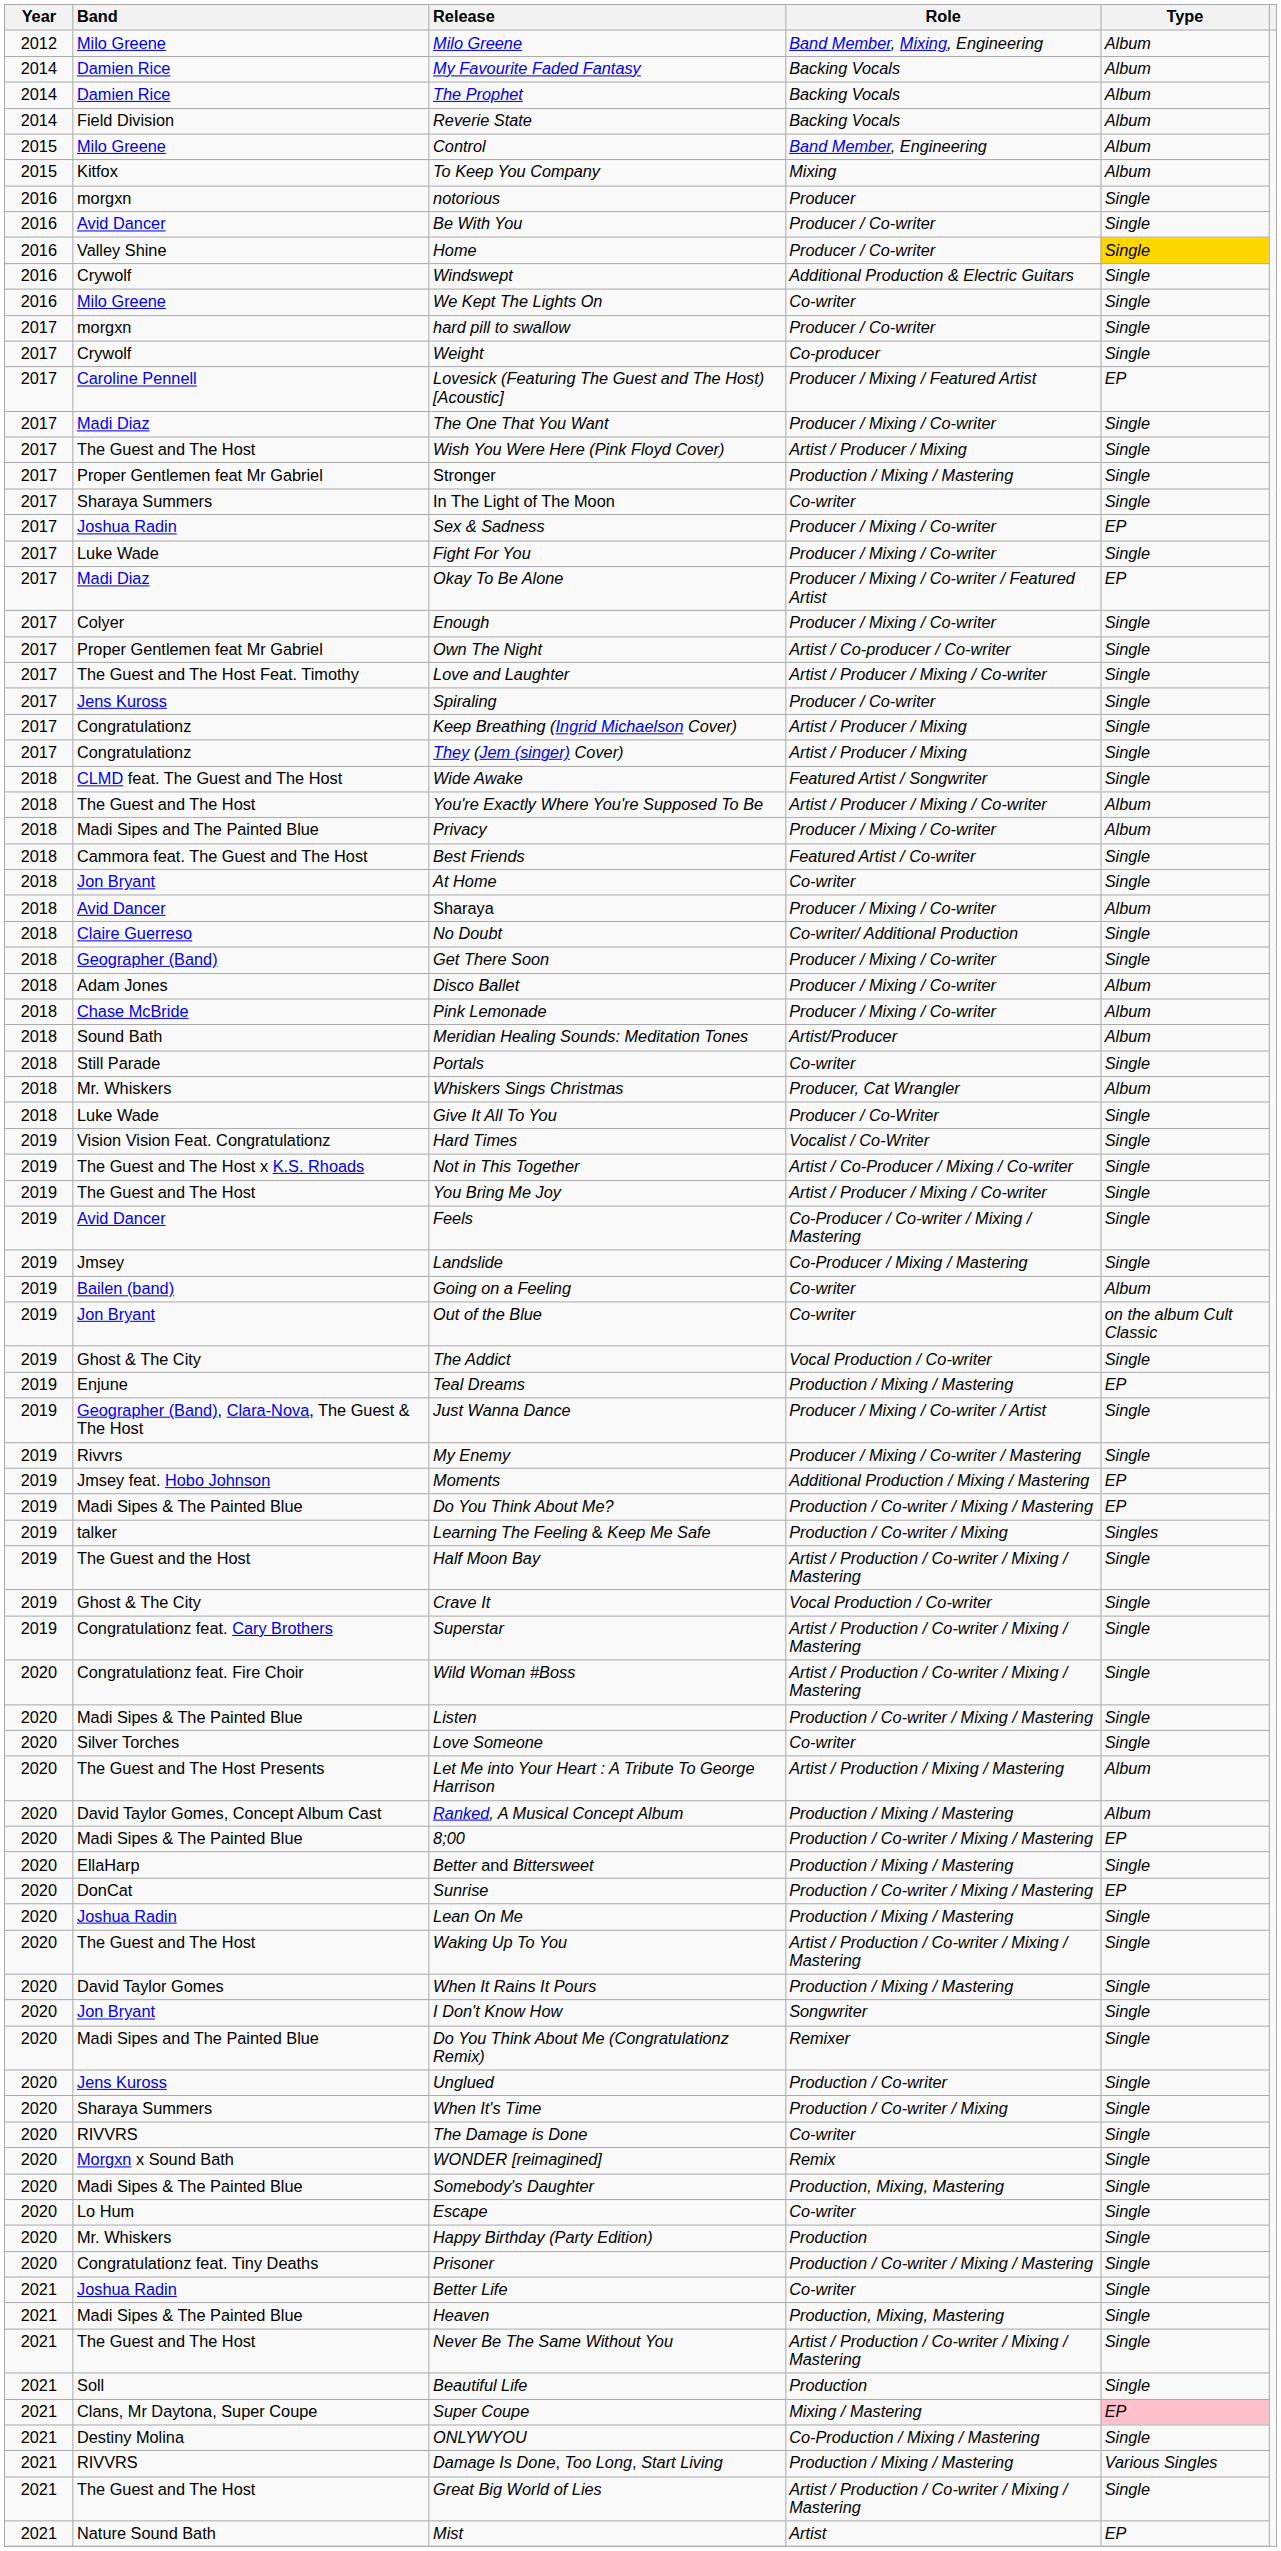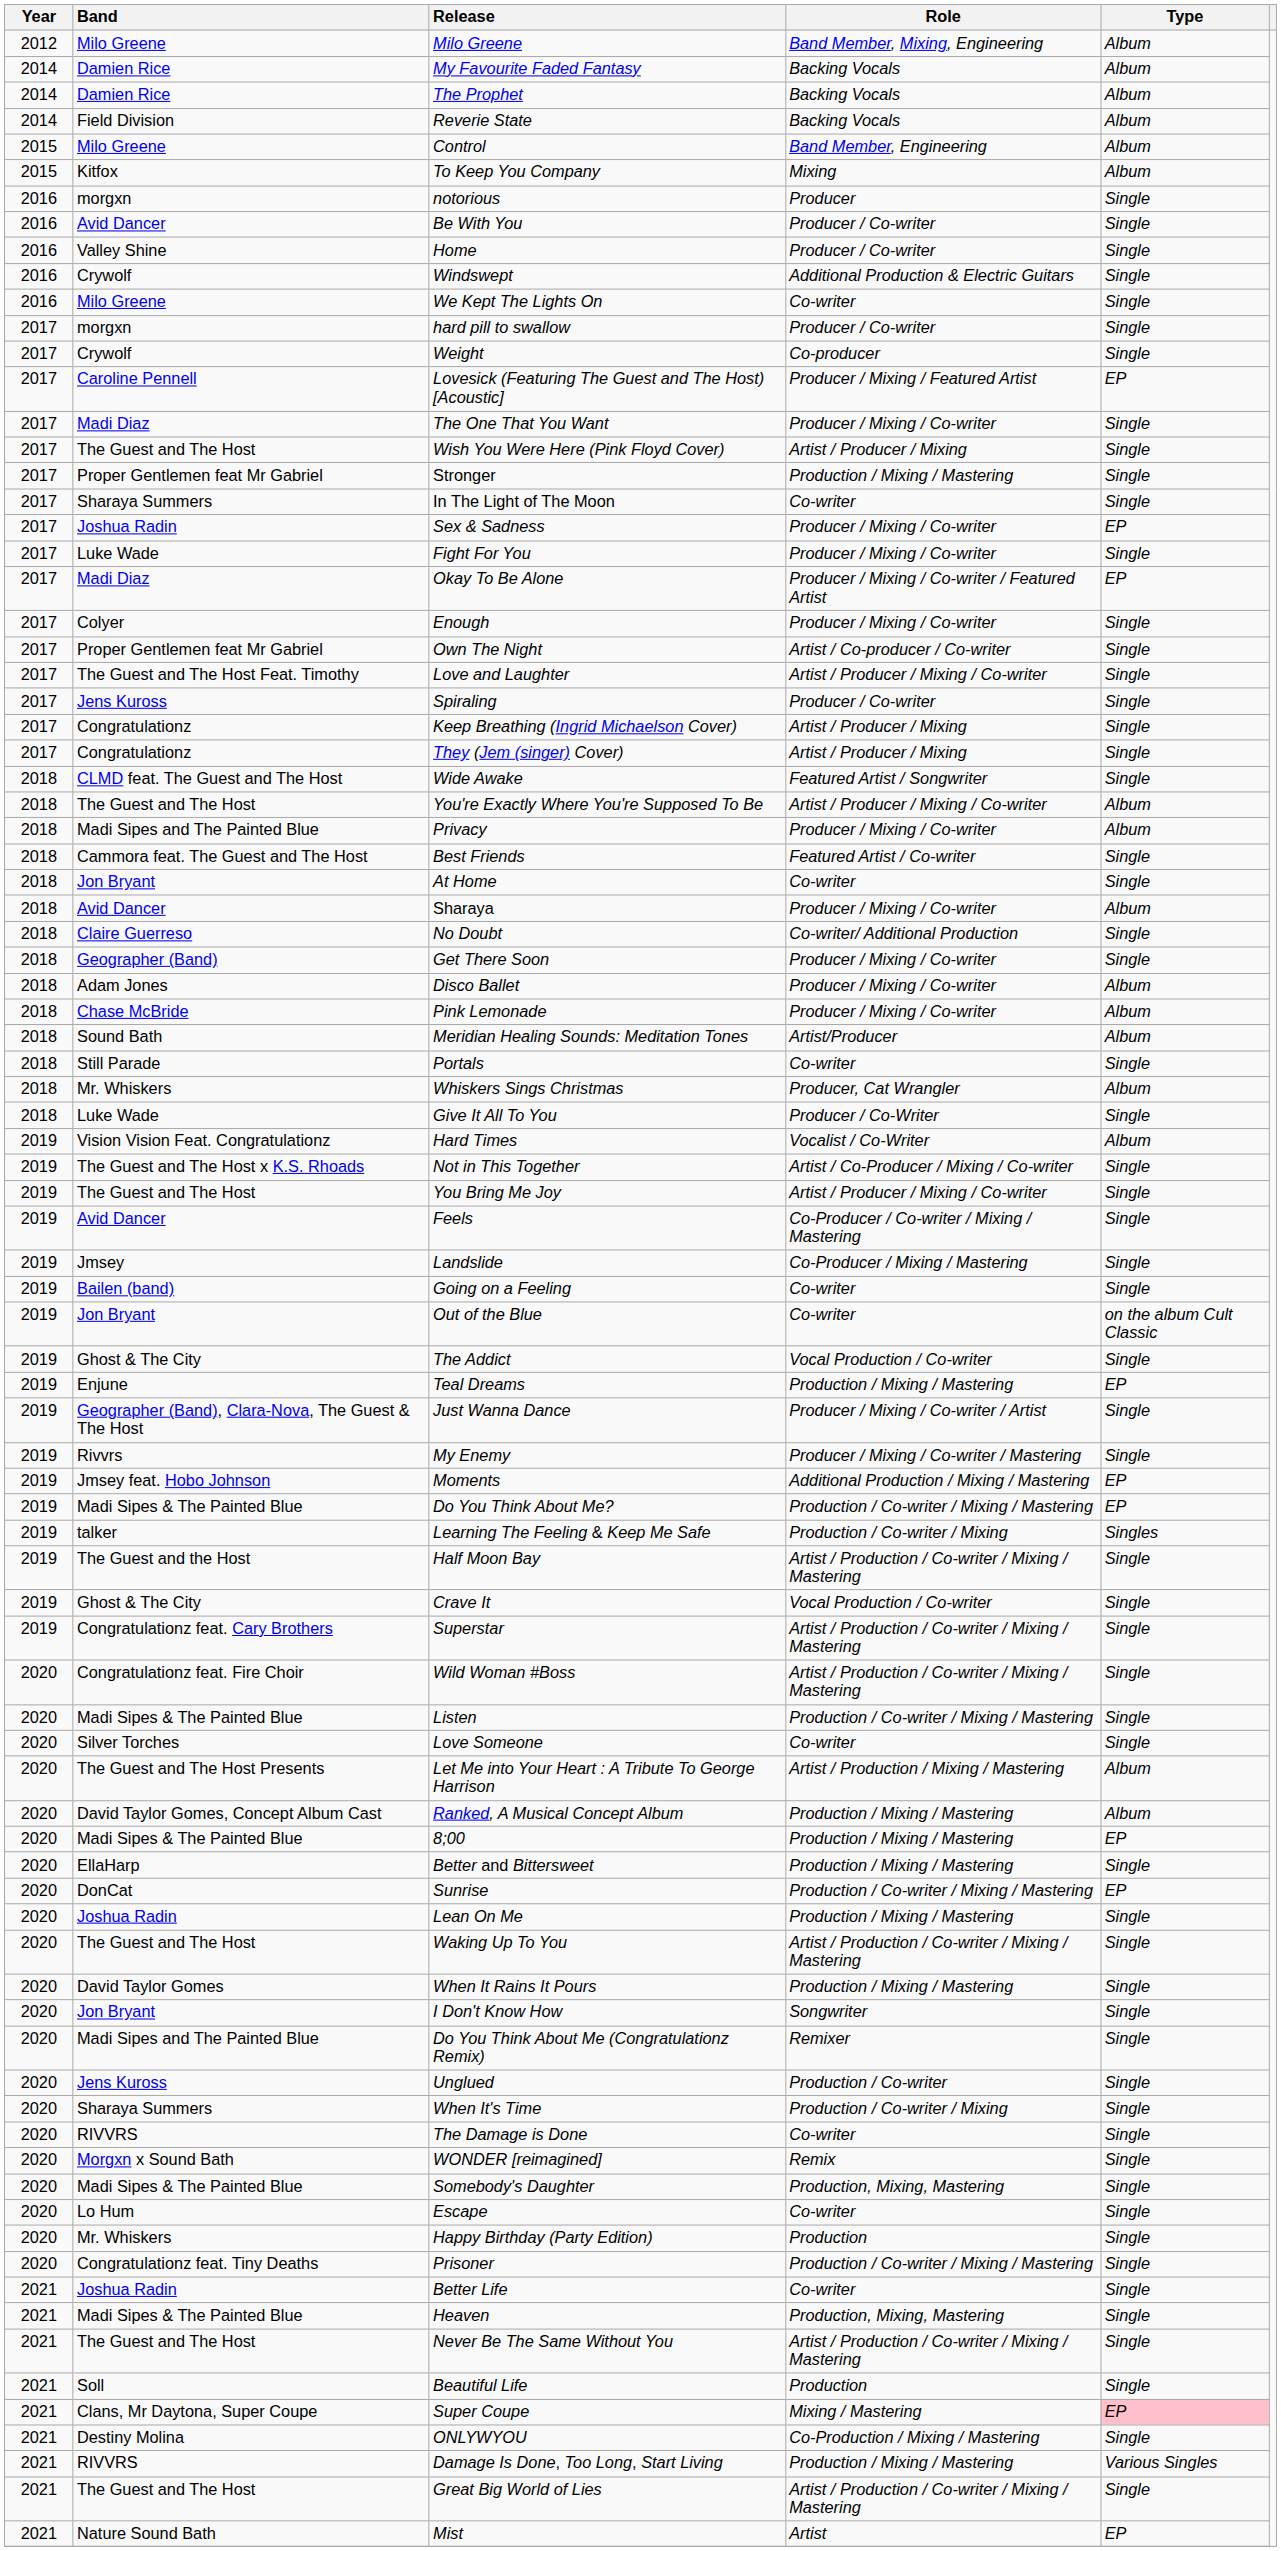(1127, 250) gold background -> (1127, 250) no background
(1127, 1141) Single -> (1128, 1141) Album
(1128, 1288) Album -> (1127, 1288) Single
(941, 1839) Production / Co-writer / Mixing / Mastering -> (901, 1839) Production / Mixing / Mastering
